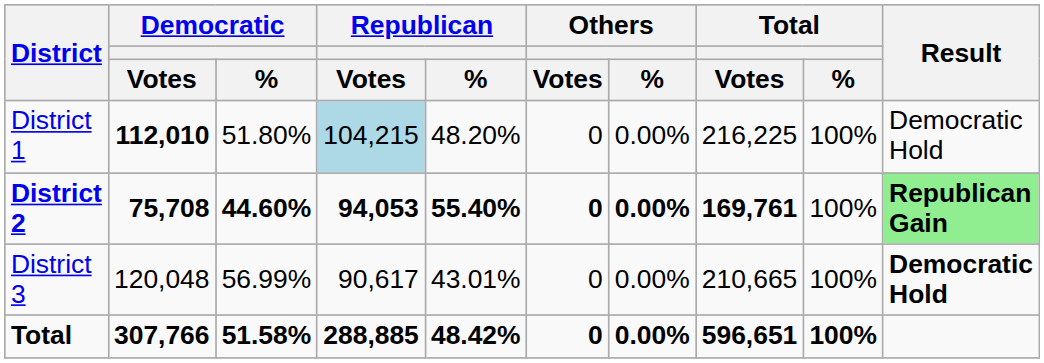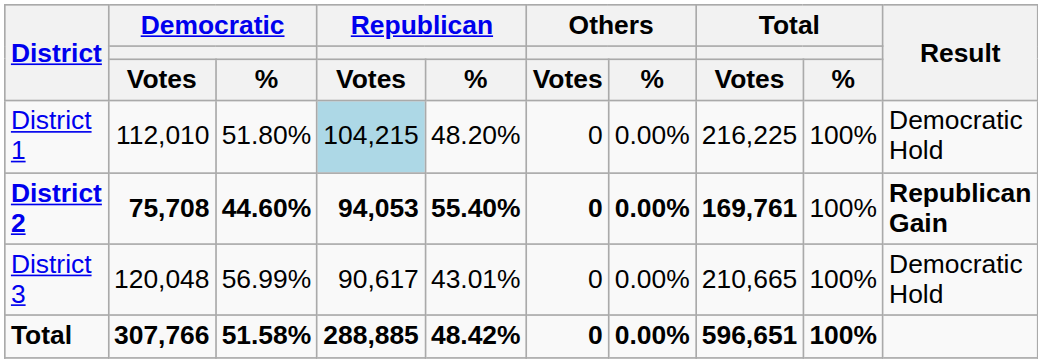(162, 136) bold -> (163, 136) normal
(960, 207) lightgreen background -> (960, 207) no background
(961, 279) bold -> (956, 279) normal
